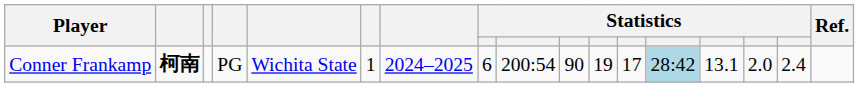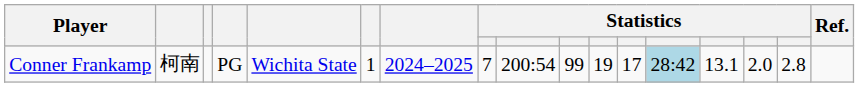(180, 63) bold -> (180, 63) normal
(487, 64) 6 -> (487, 64) 7
(574, 64) 90 -> (574, 64) 99
(794, 64) 2.4 -> (794, 64) 2.8
